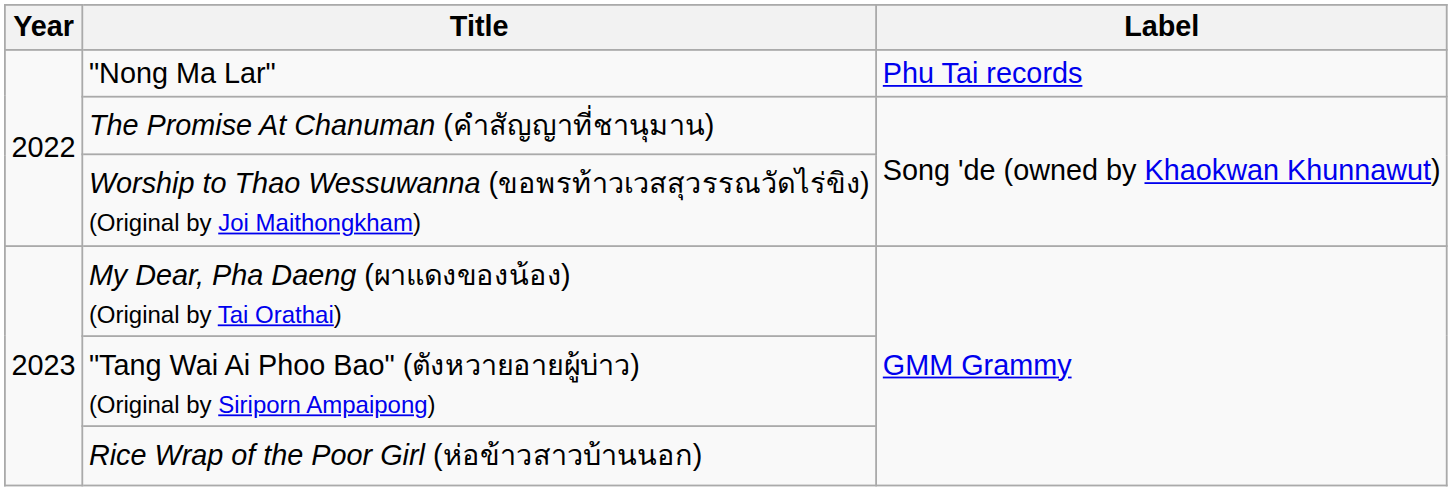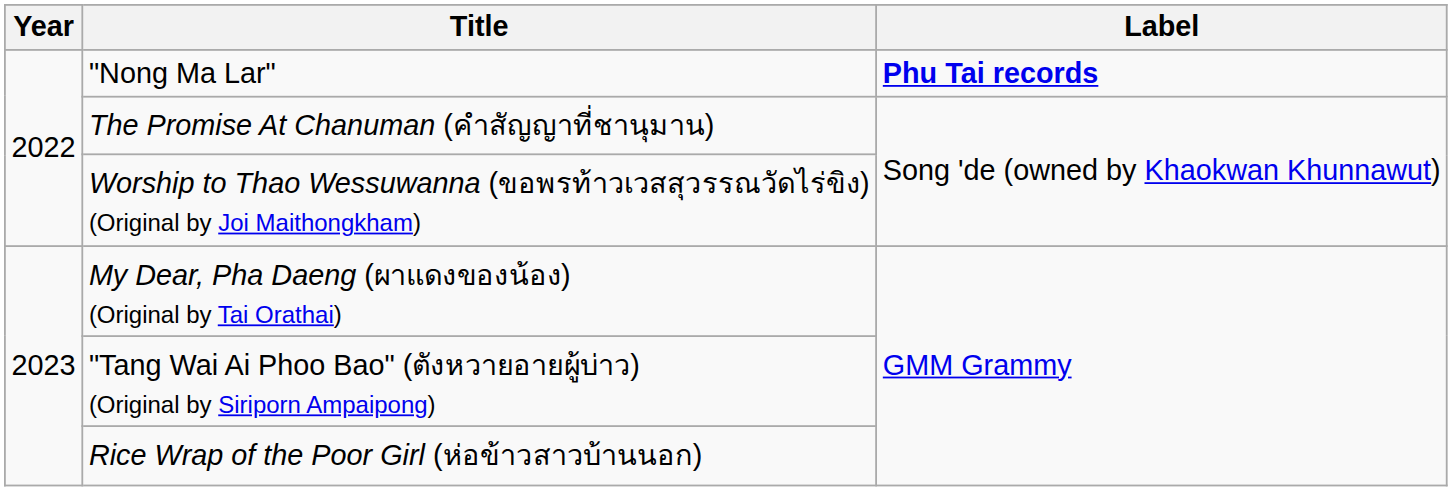(983, 73) normal -> (991, 73) bold
